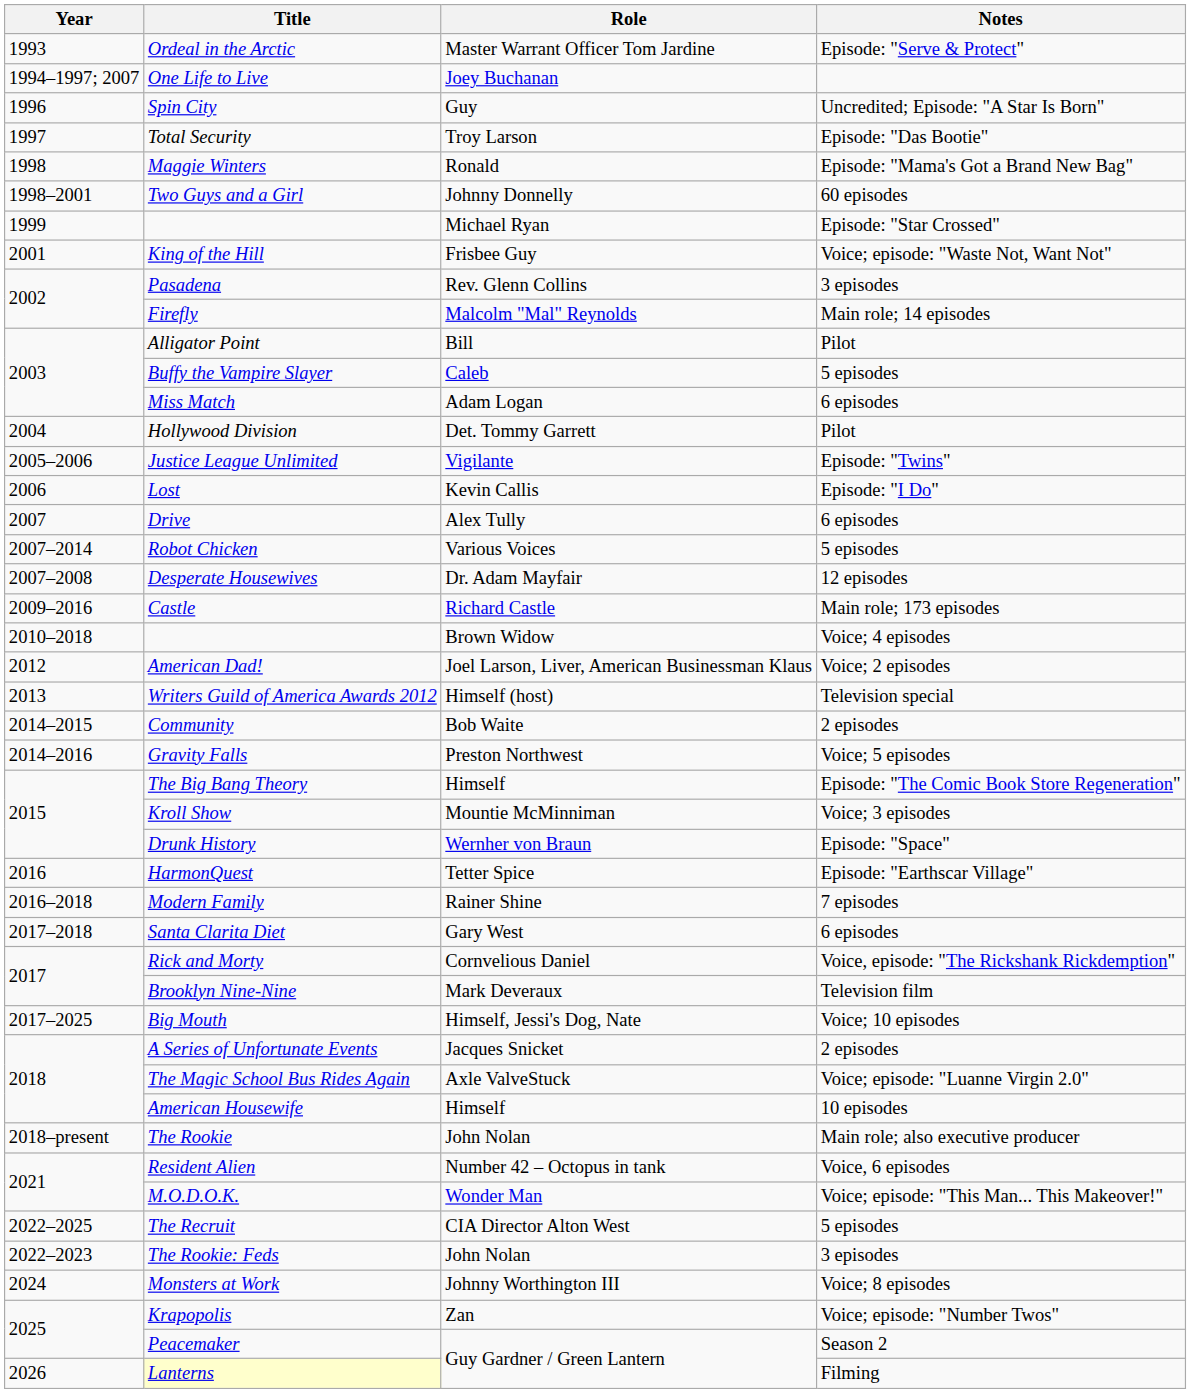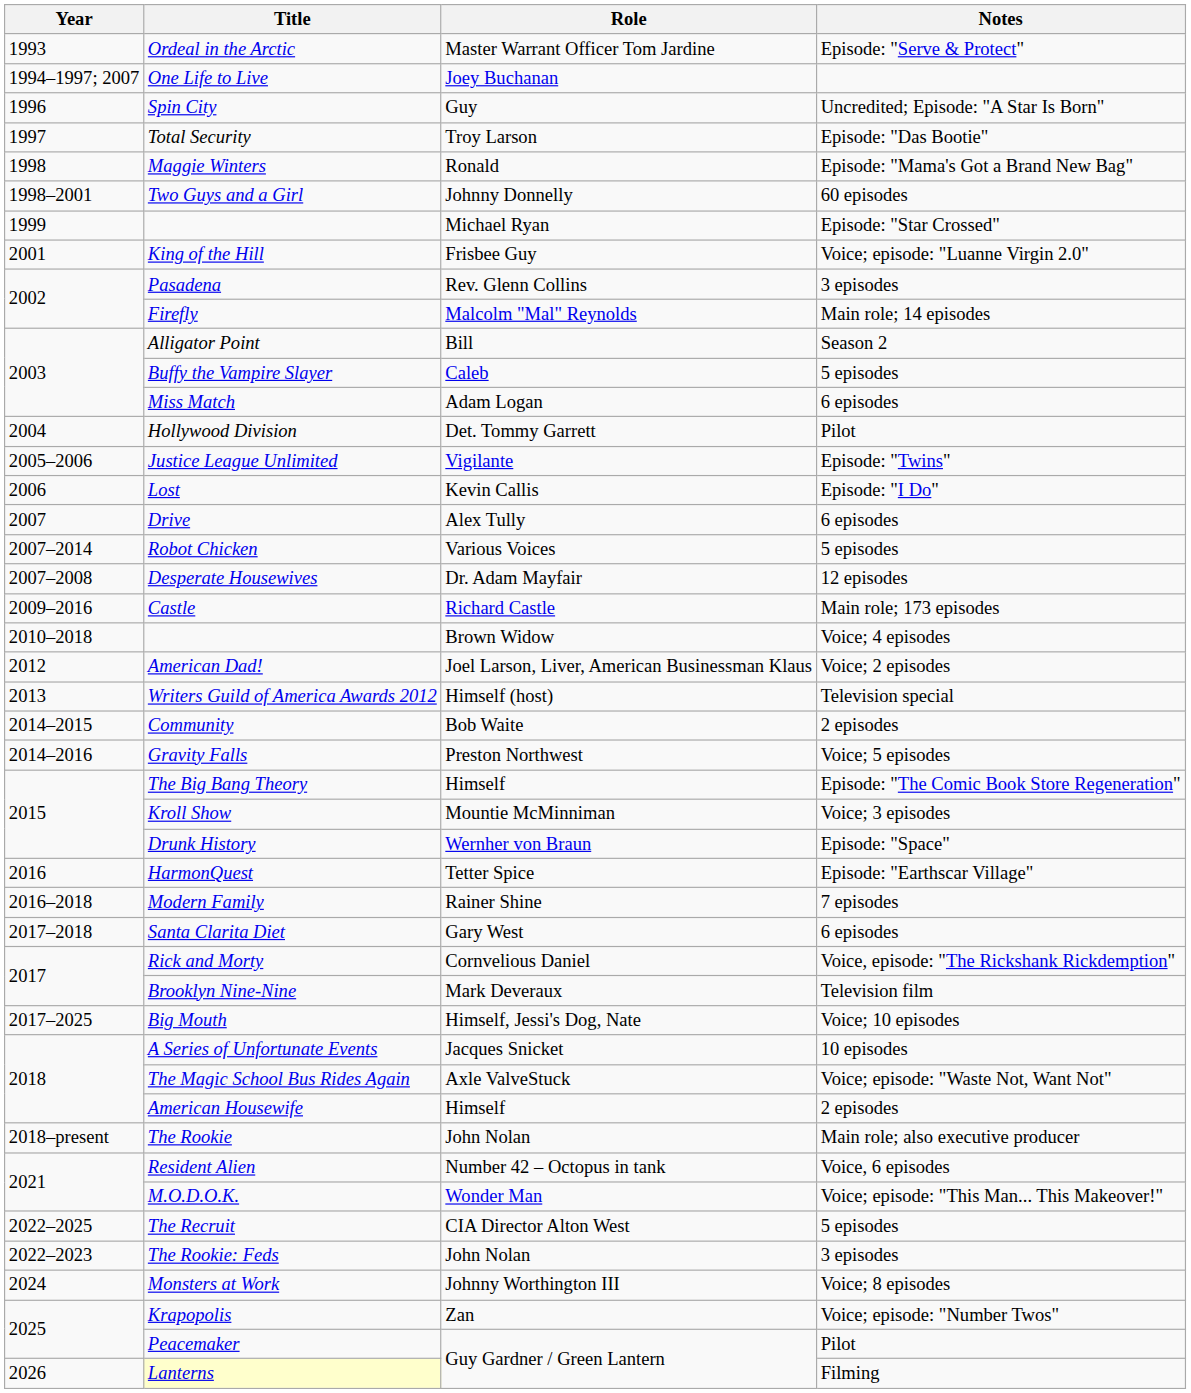(966, 254) Voice; episode: "Waste Not, Want Not" -> (955, 254) Voice; episode: "Luanne Virgin 2.0"
(838, 343) Pilot -> (854, 343) Season 2
(860, 1049) 2 episodes -> (864, 1049) 10 episodes
(955, 1078) Voice; episode: "Luanne Virgin 2.0" -> (966, 1078) Voice; episode: "Waste Not, Want Not"
(864, 1108) 10 episodes -> (860, 1108) 2 episodes
(854, 1343) Season 2 -> (838, 1343) Pilot
